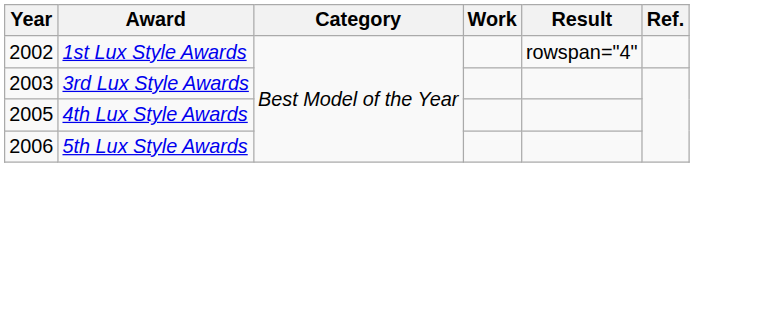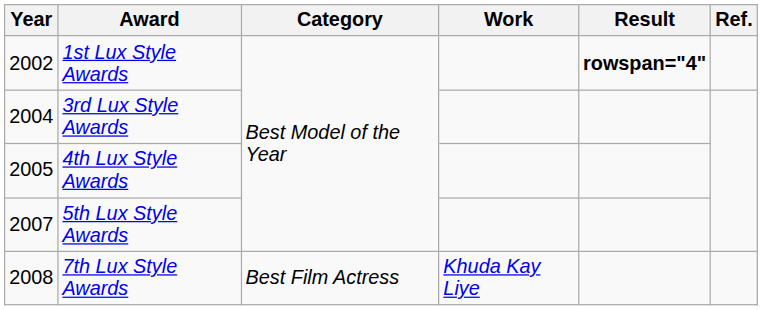(582, 51) normal -> (645, 62) bold
(31, 83) 2003 -> (31, 116) 2004
(31, 146) 2006 -> (31, 224) 2007
+ row: (120, 277)
